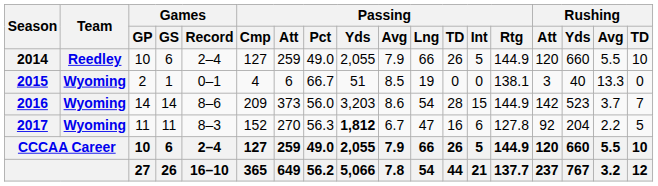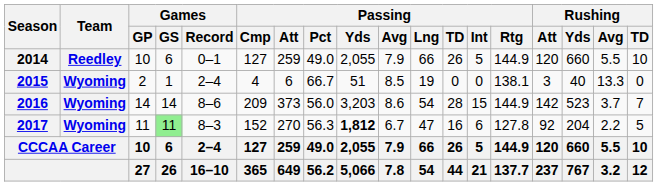(209, 59) 2–4 -> (209, 59) 0–1
(209, 81) 0–1 -> (209, 81) 2–4
(169, 125) no background -> (169, 125) lightgreen background
